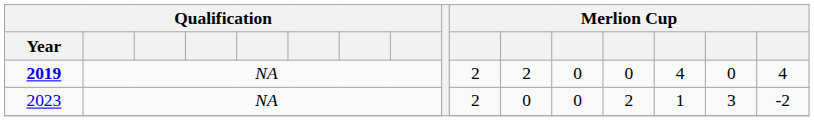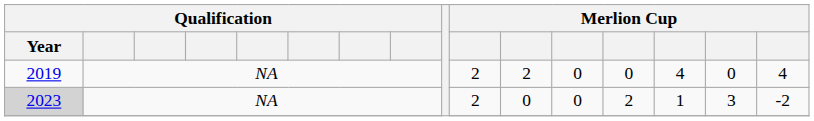(44, 73) bold -> (44, 73) normal
(44, 101) no background -> (44, 101) lightgrey background
